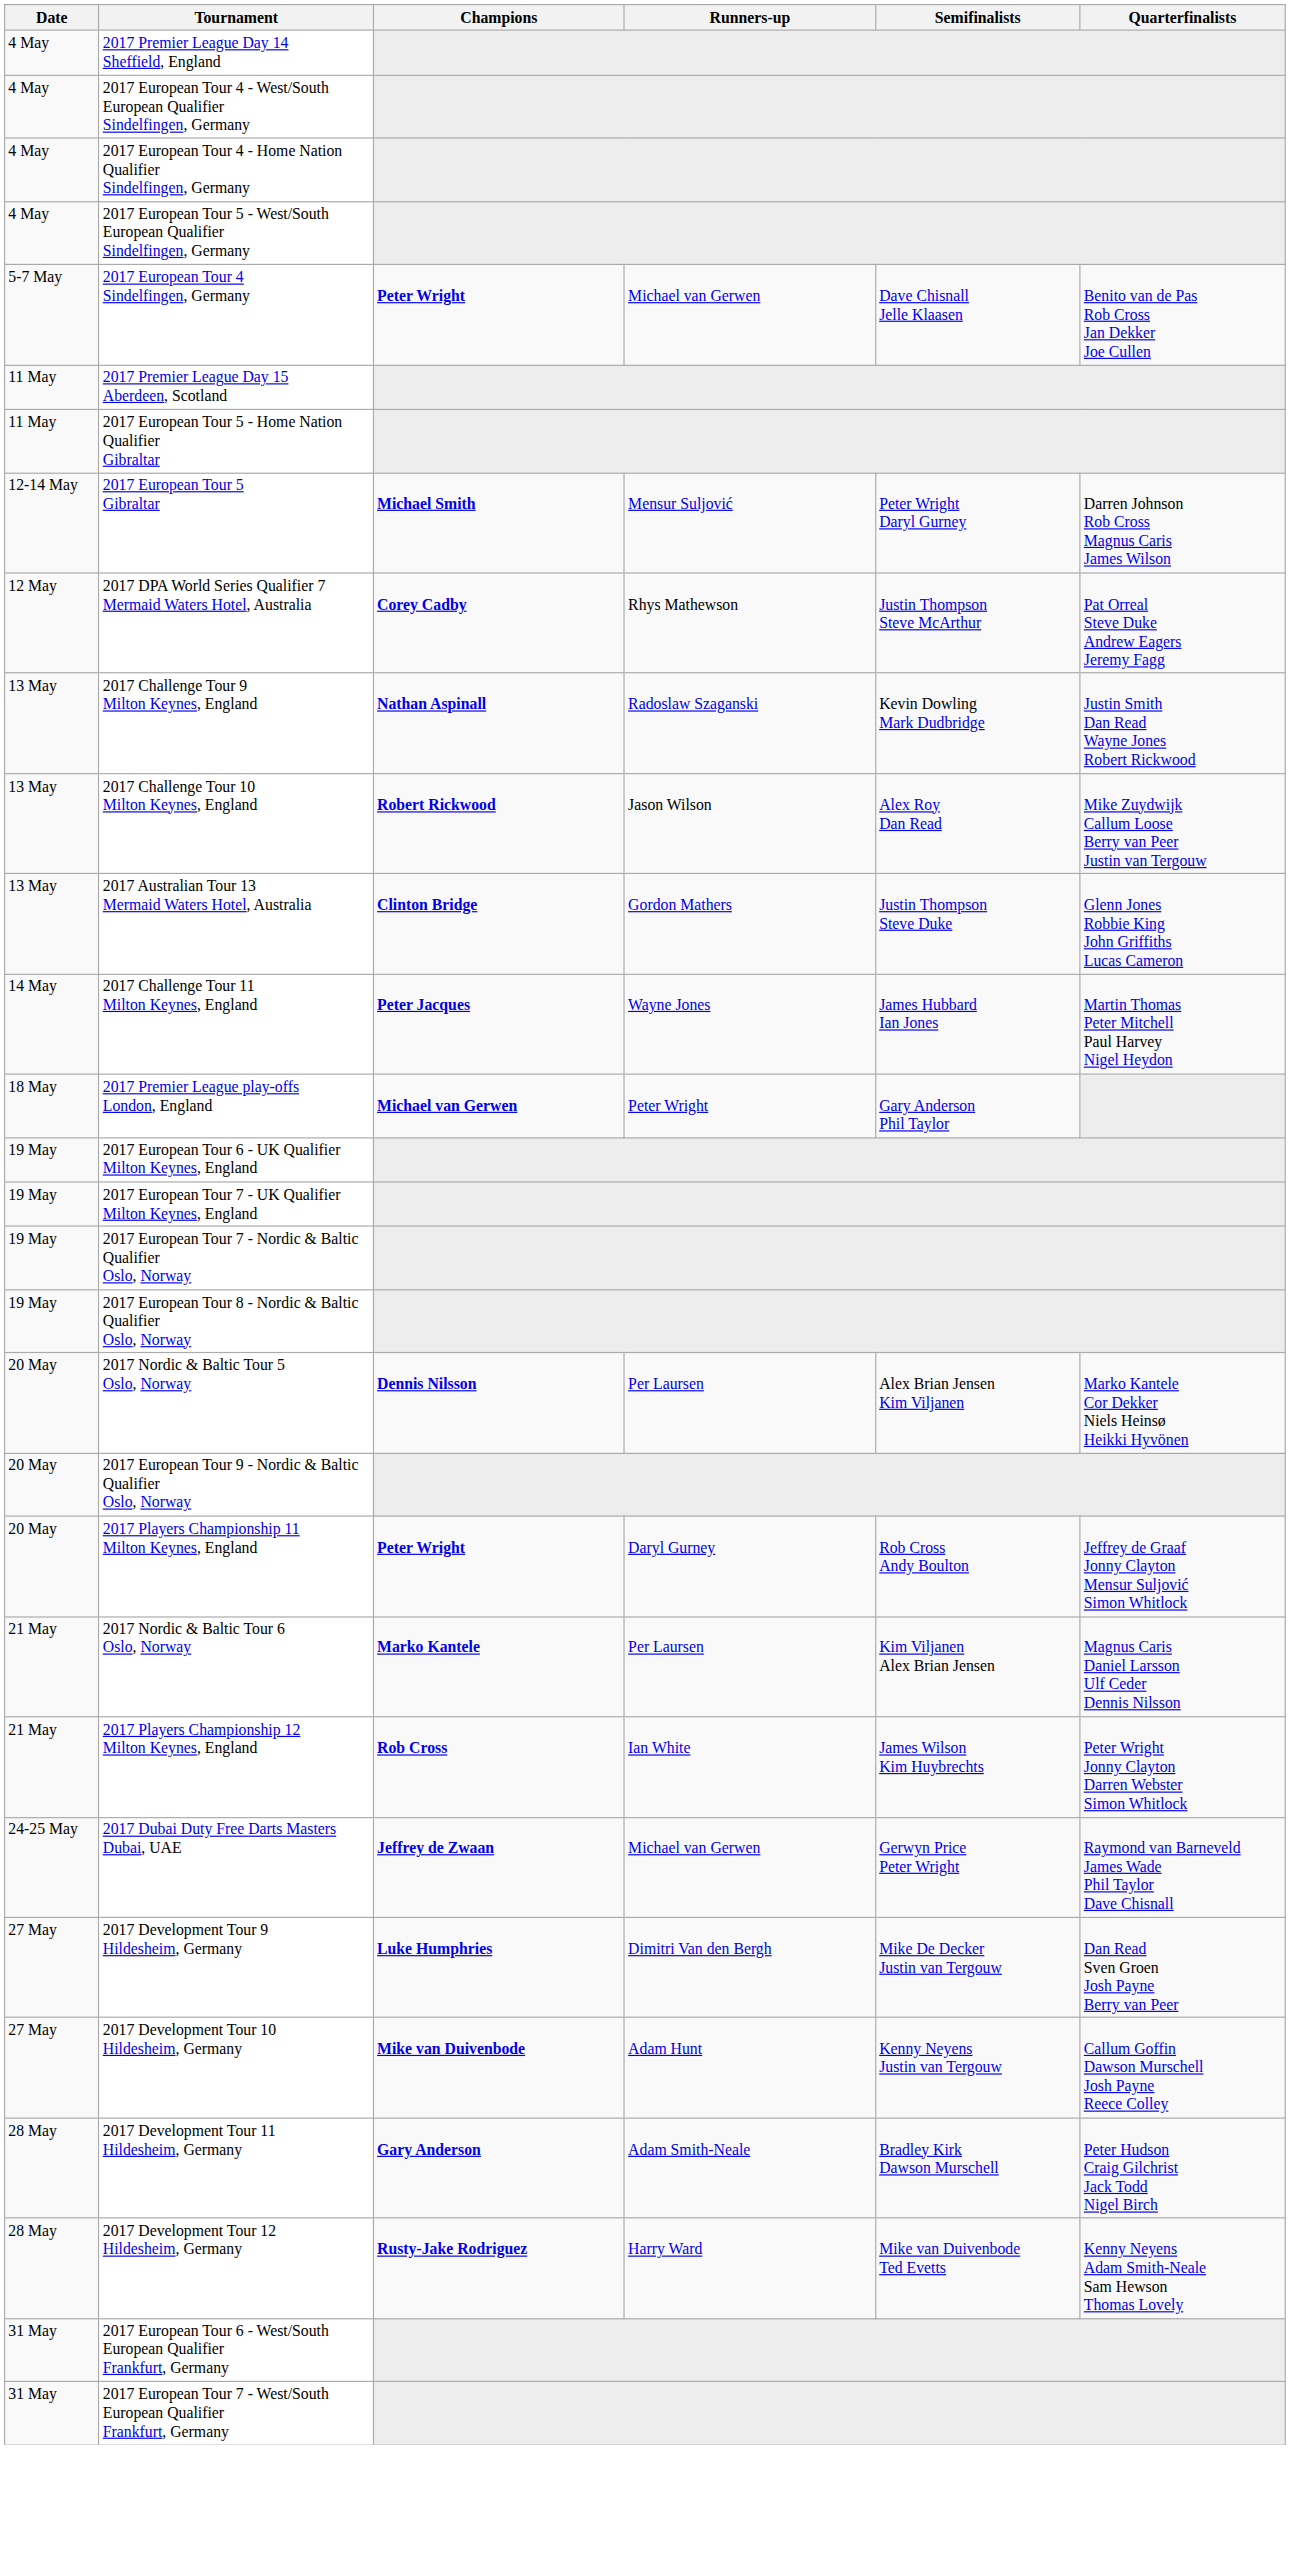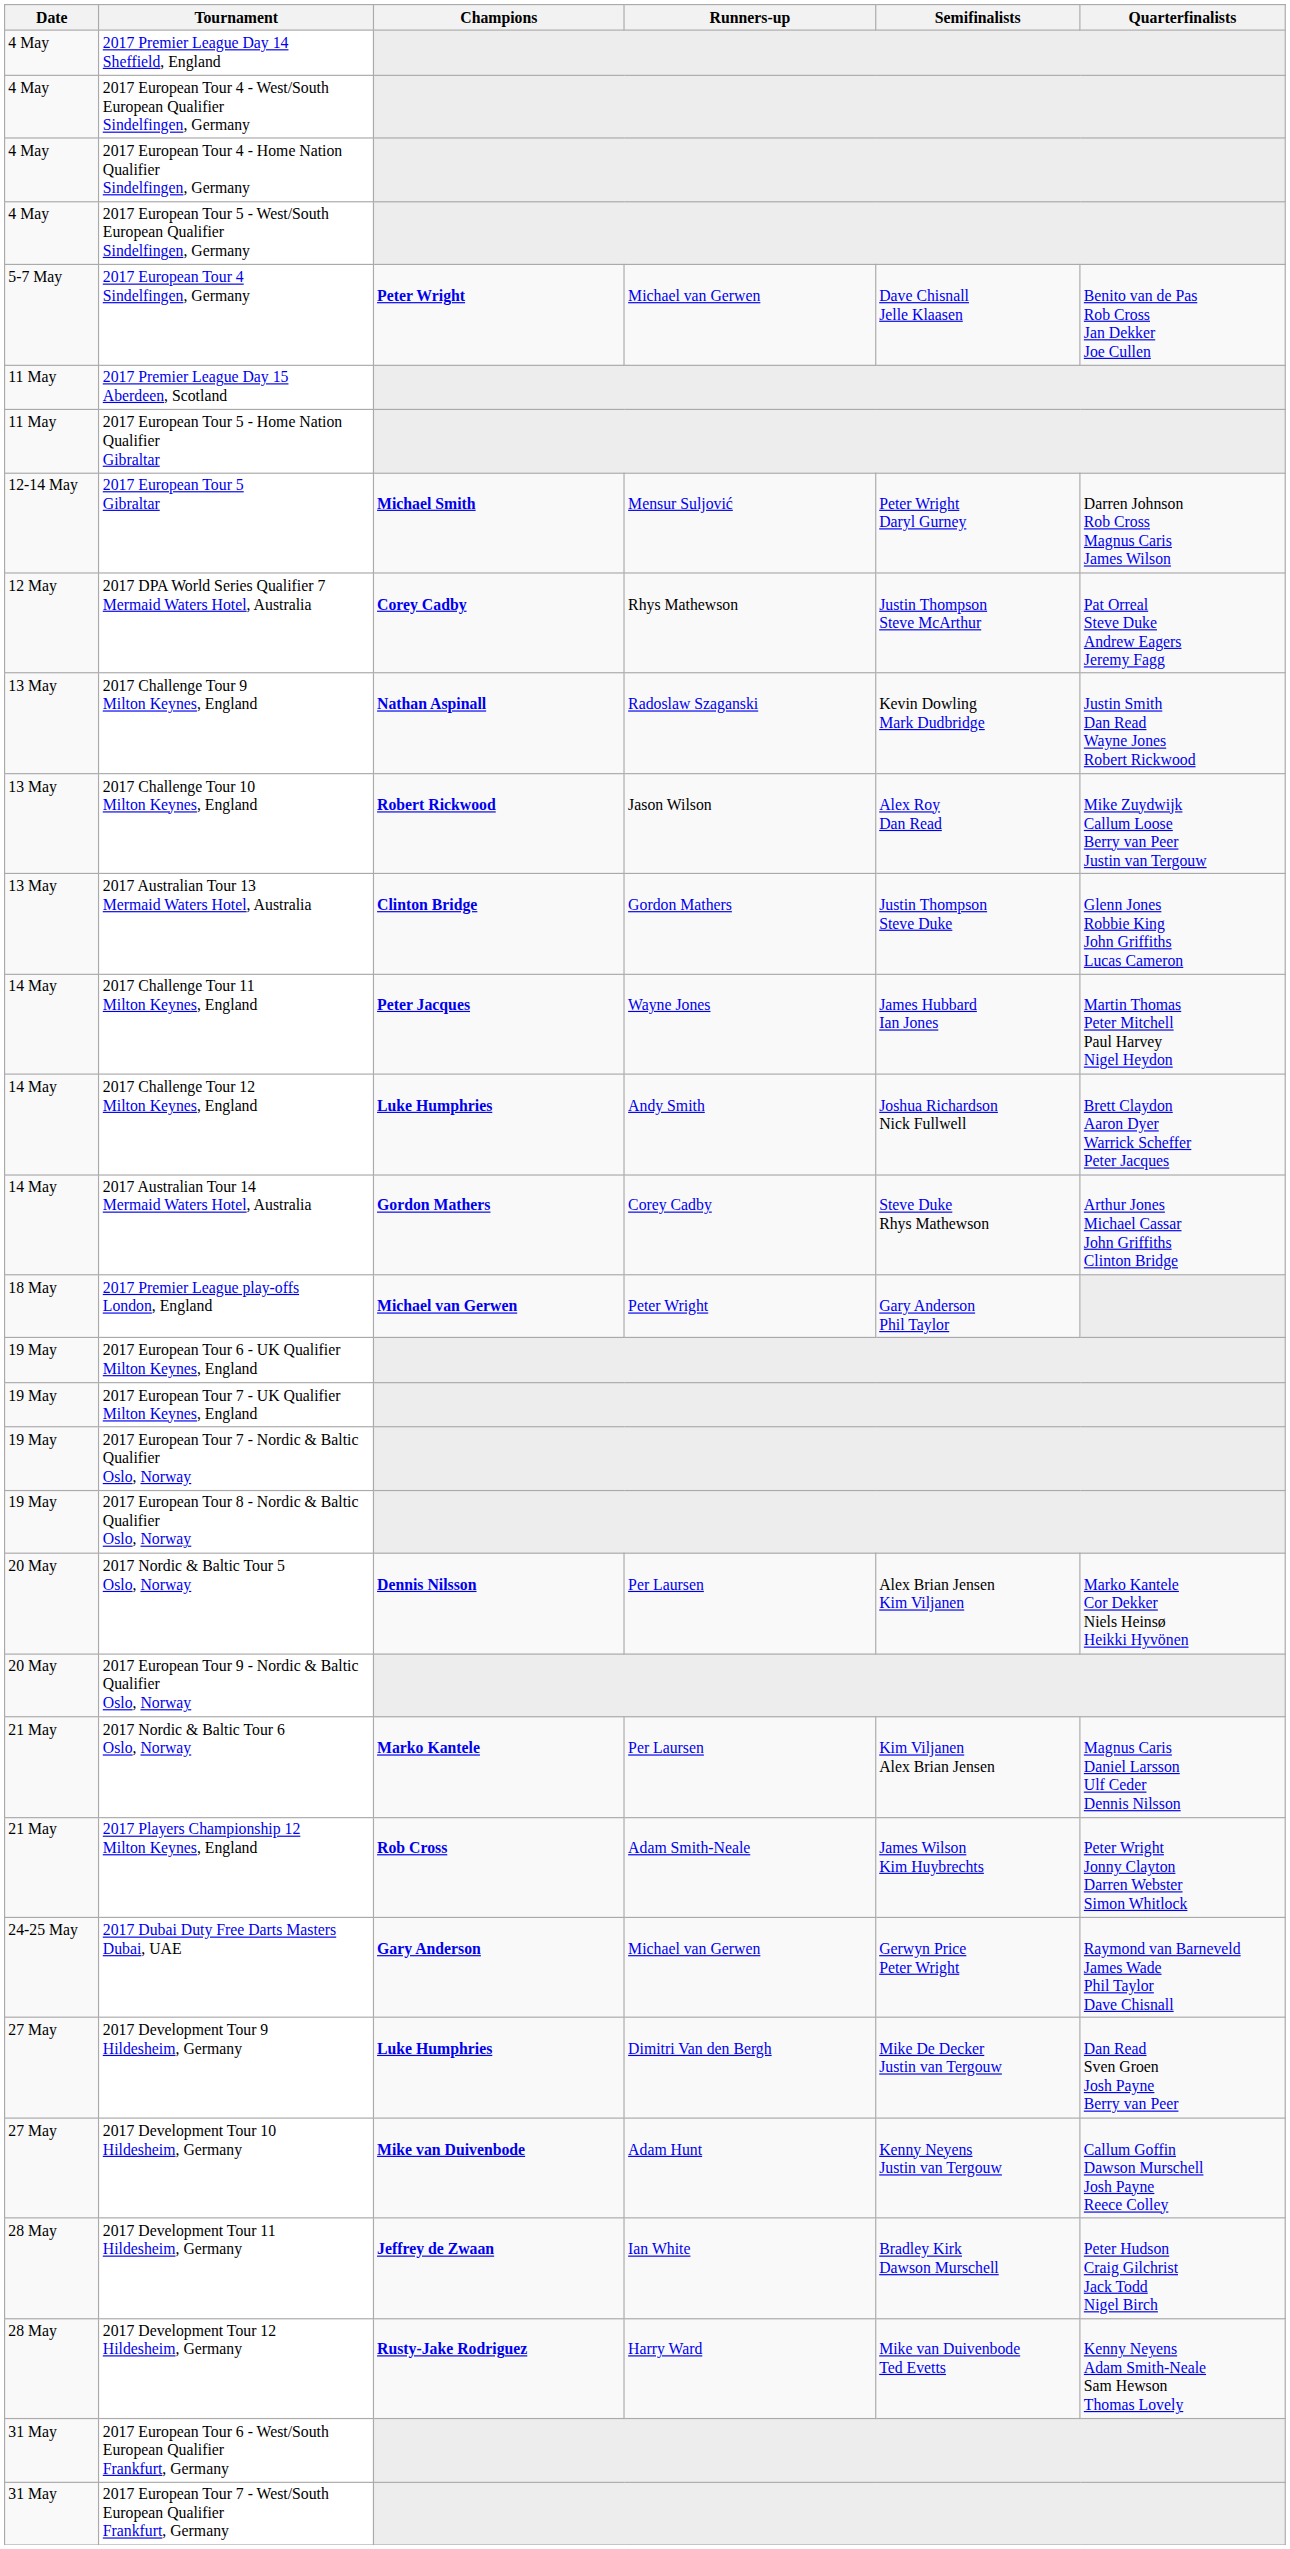+ row: (180, 1096)
+ row: (207, 1196)
- row: (201, 1538)
(659, 1747) Ian White -> (689, 1848) Adam Smith-Neale
(436, 1848) Jeffrey de Zwaan -> (429, 1948) Gary Anderson
(429, 2148) Gary Anderson -> (436, 2249) Jeffrey de Zwaan
(689, 2148) Adam Smith-Neale -> (659, 2249) Ian White
